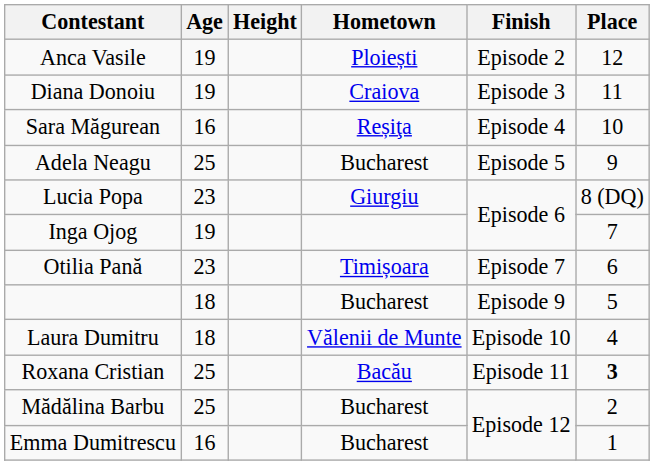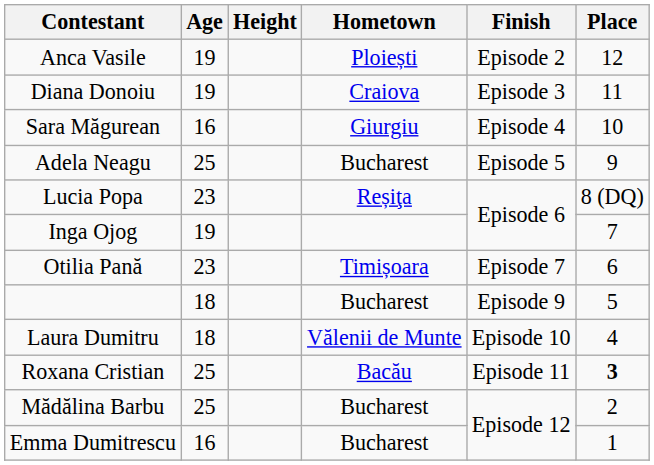(384, 127) Reșiţa -> (384, 127) Giurgiu
(384, 197) Giurgiu -> (384, 197) Reșiţa
